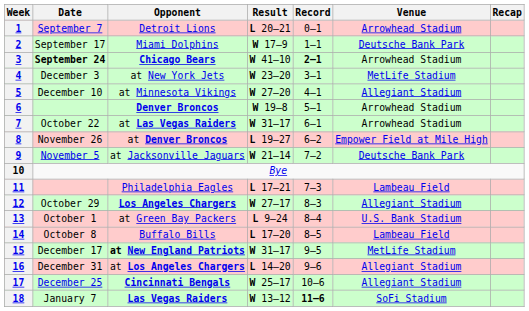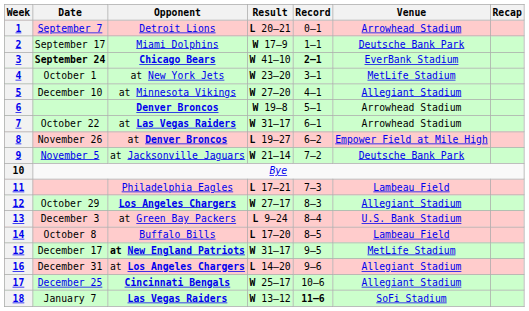(411, 60) Arrowhead Stadium -> (411, 60) EverBank Stadium
(70, 76) December 3 -> (70, 76) October 1
(70, 219) October 1 -> (70, 219) December 3
